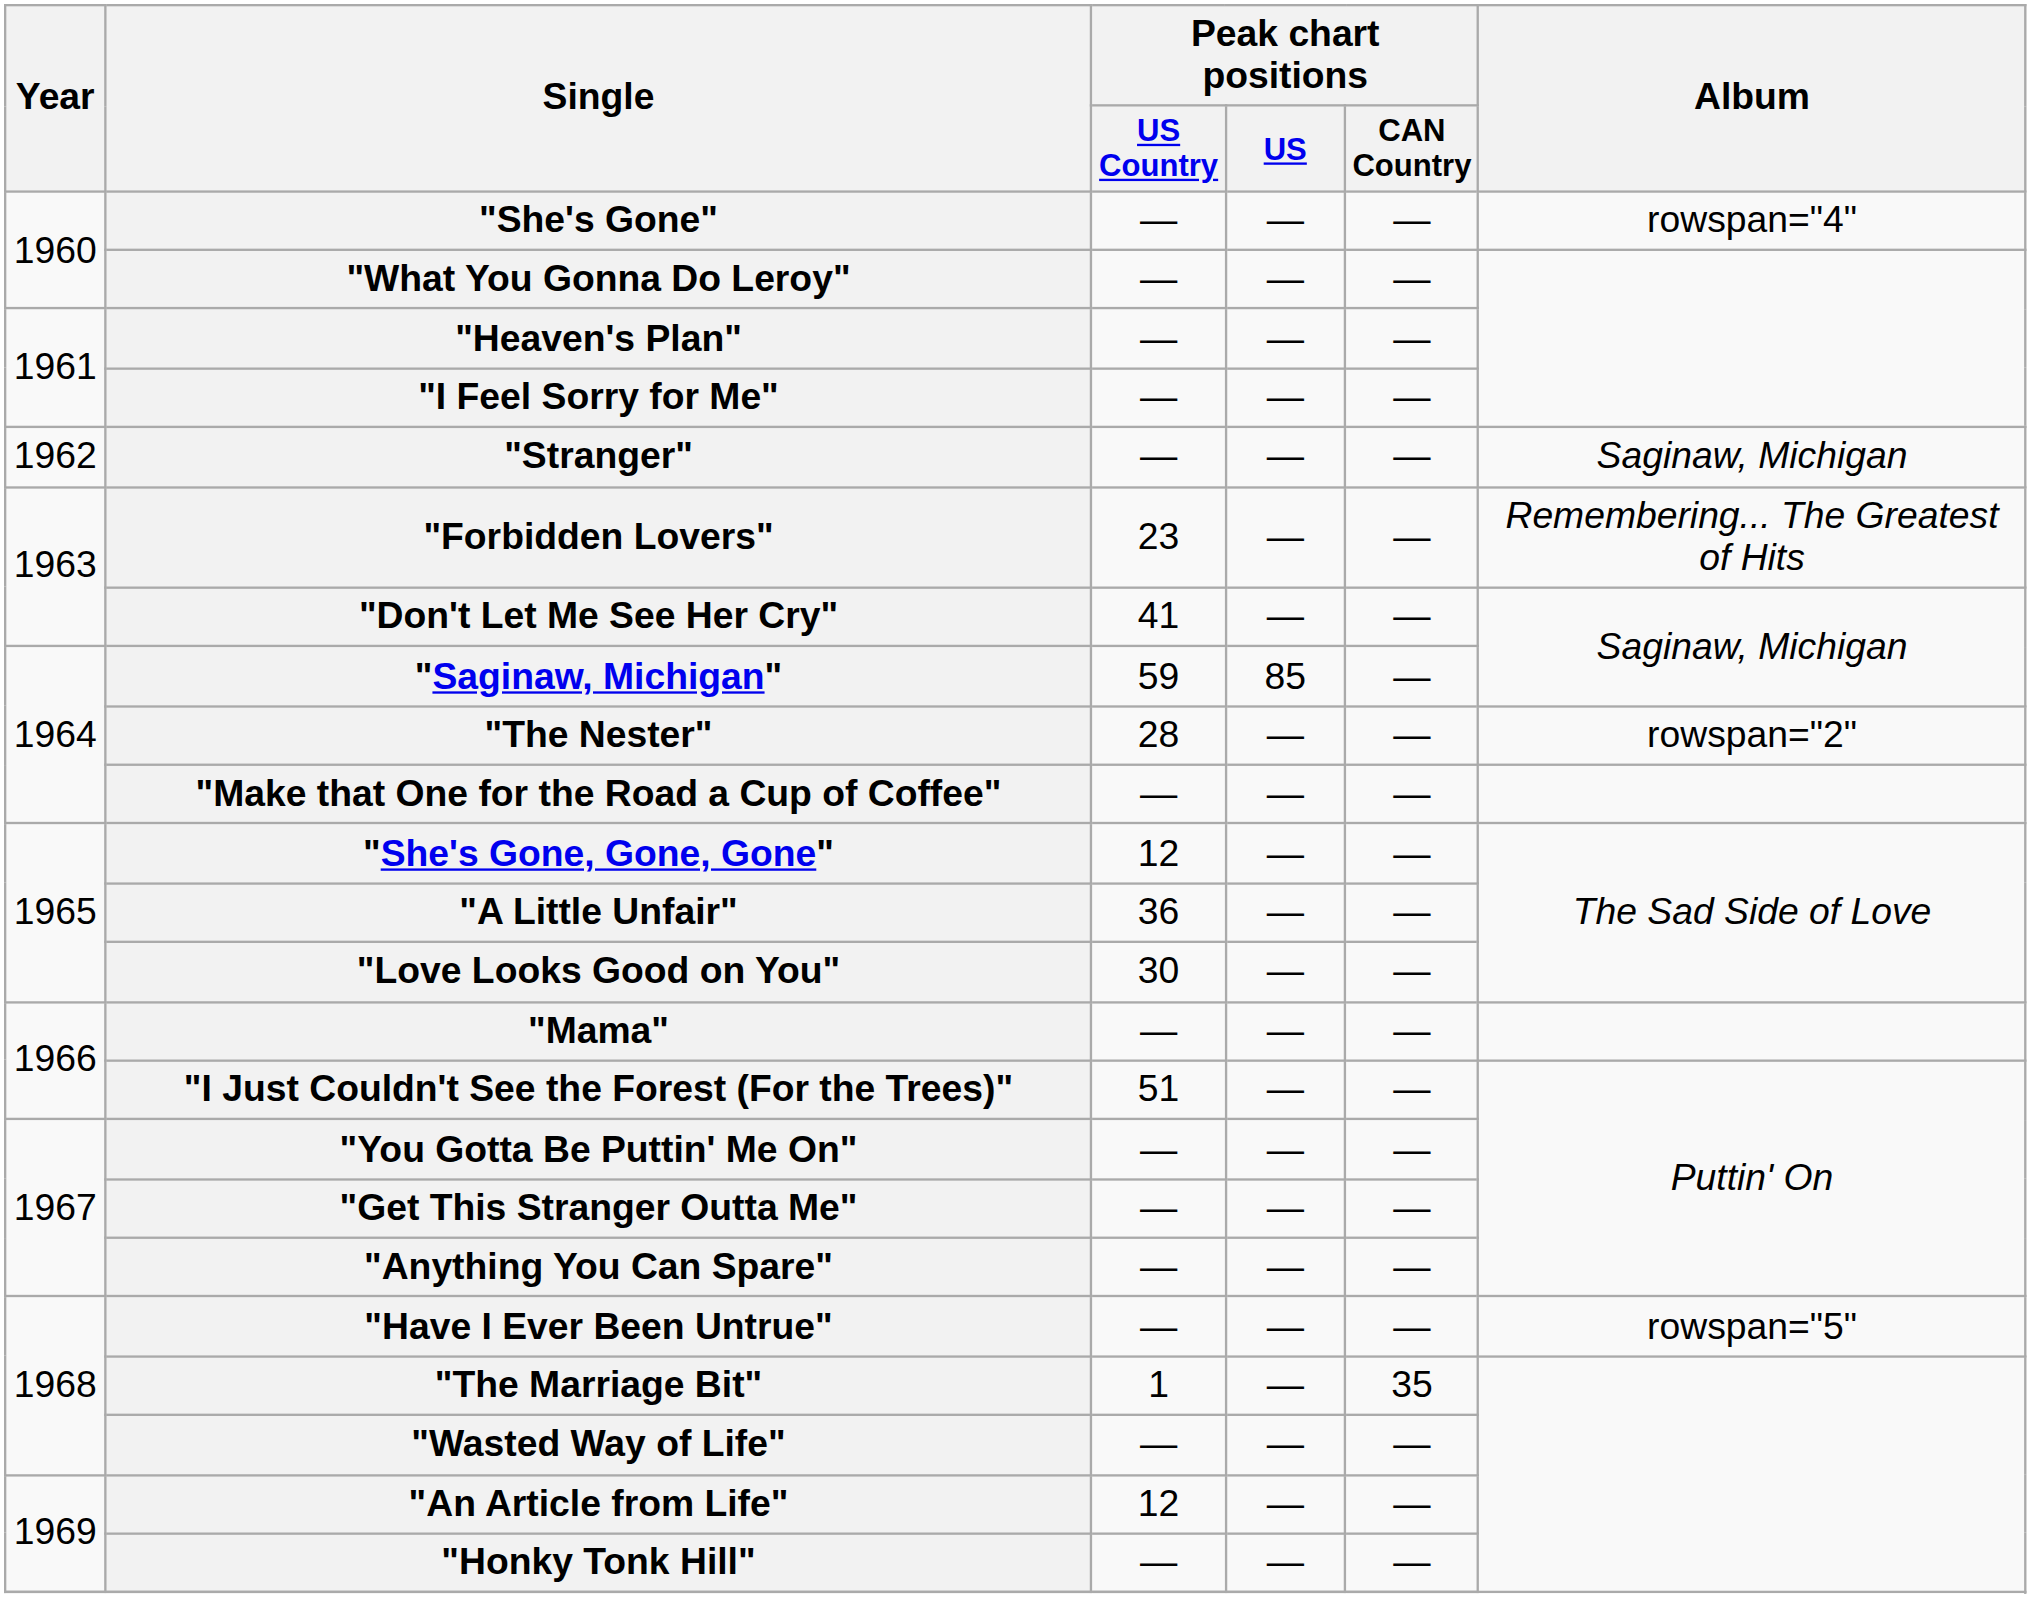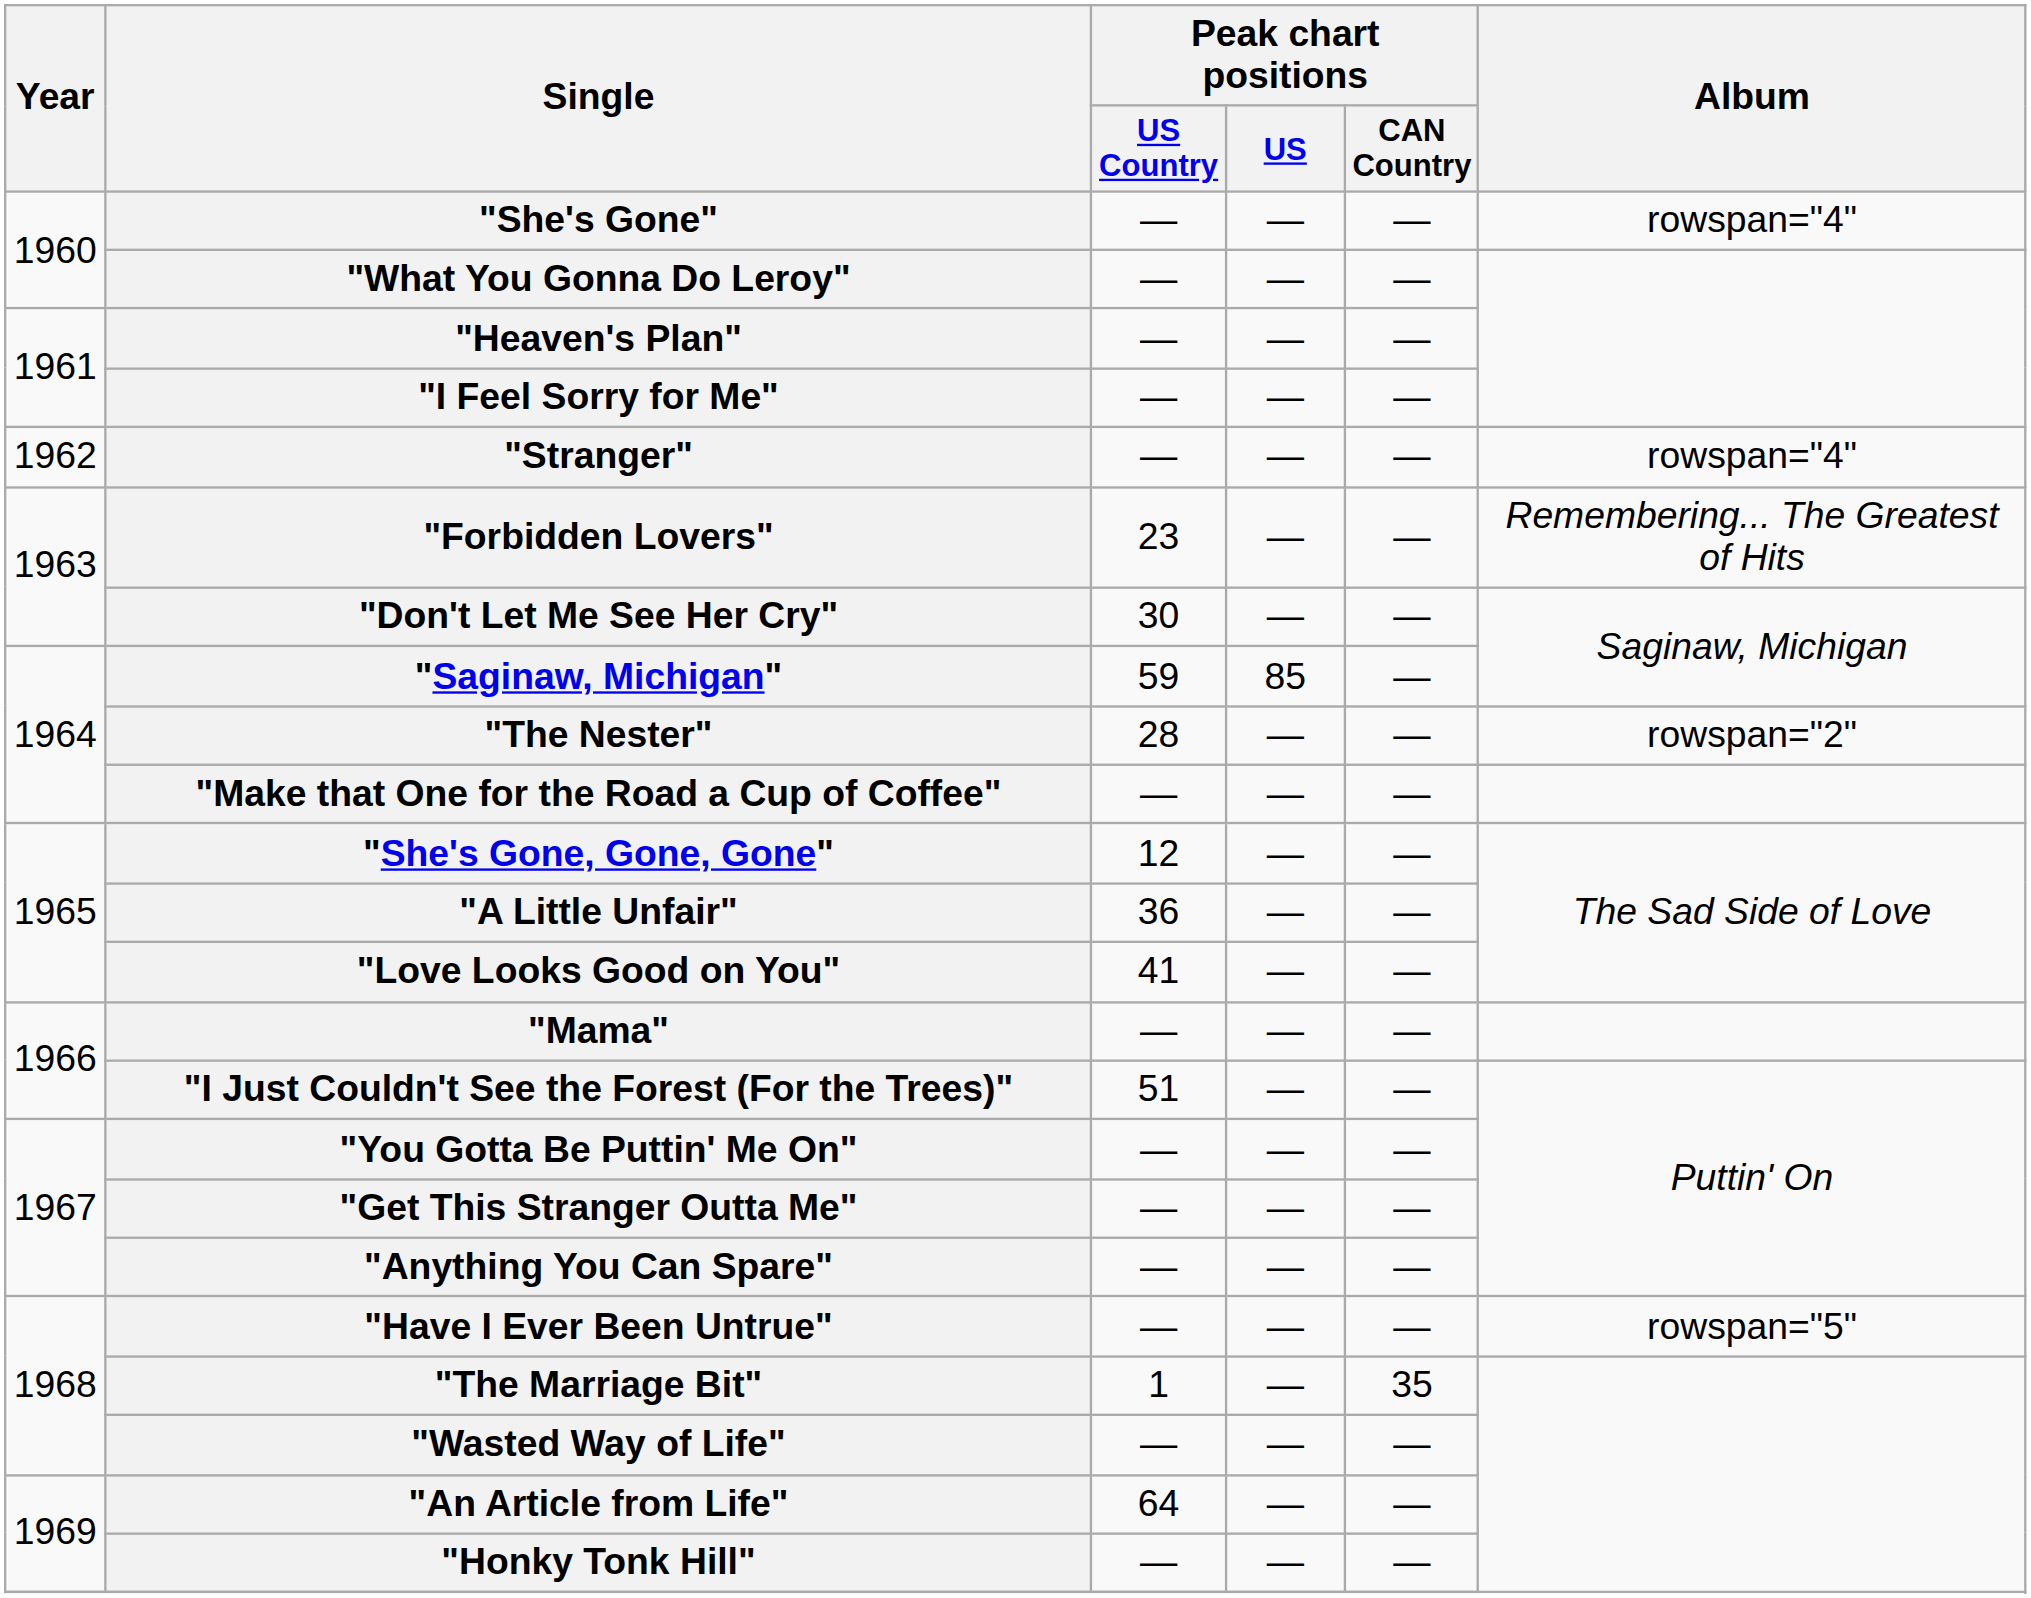(1752, 456) Saginaw, Michigan -> (1752, 456) rowspan="4"
(1159, 616) 41 -> (1159, 616) 30
(1159, 971) 30 -> (1159, 971) 41
(1159, 1503) 12 -> (1159, 1503) 64
